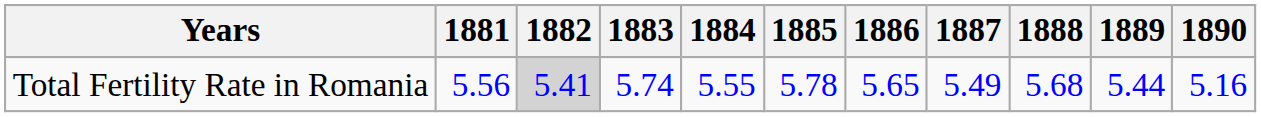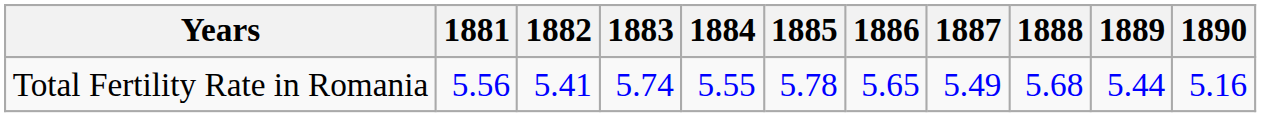(563, 83) lightgrey background -> (563, 83) no background
